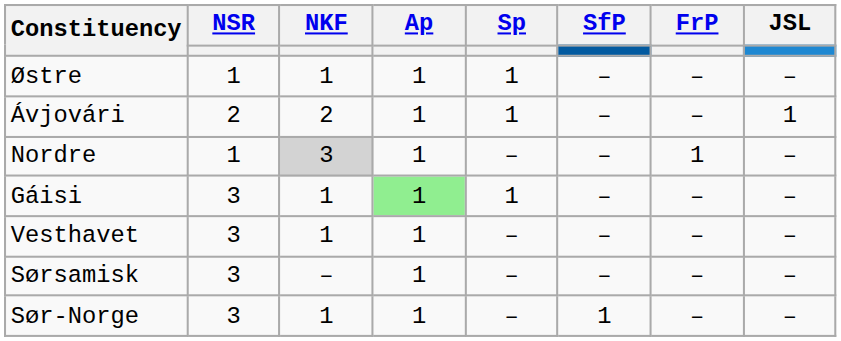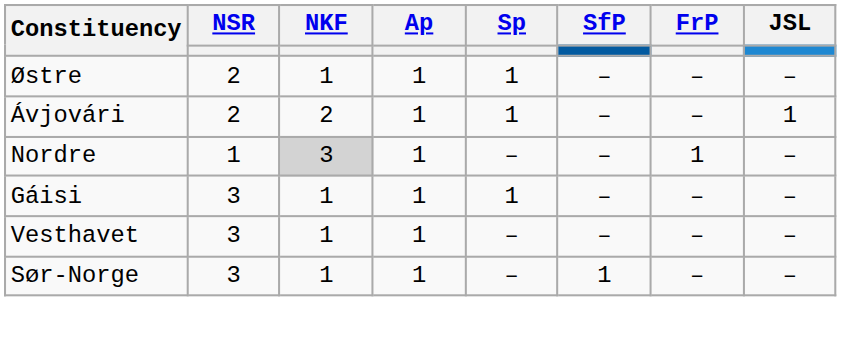(234, 76) 1 -> (234, 76) 2
(419, 196) lightgreen background -> (419, 196) no background
- row: (75, 276)
